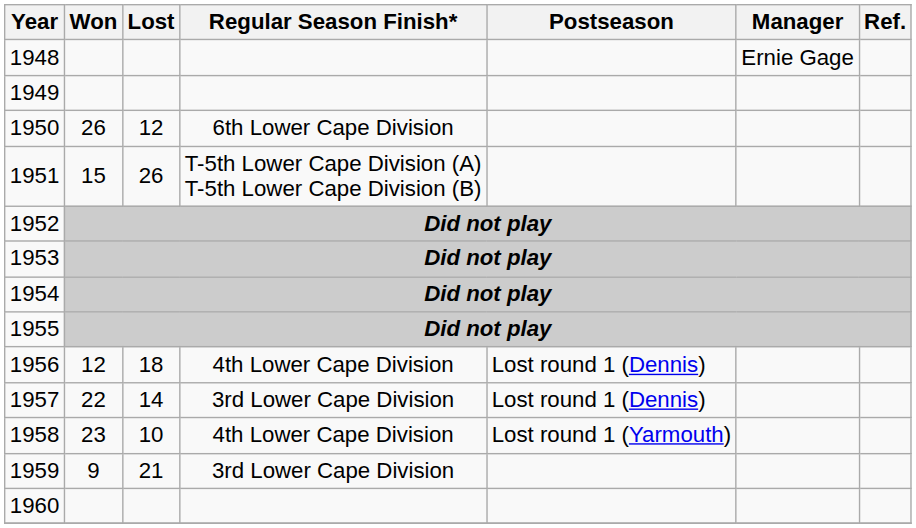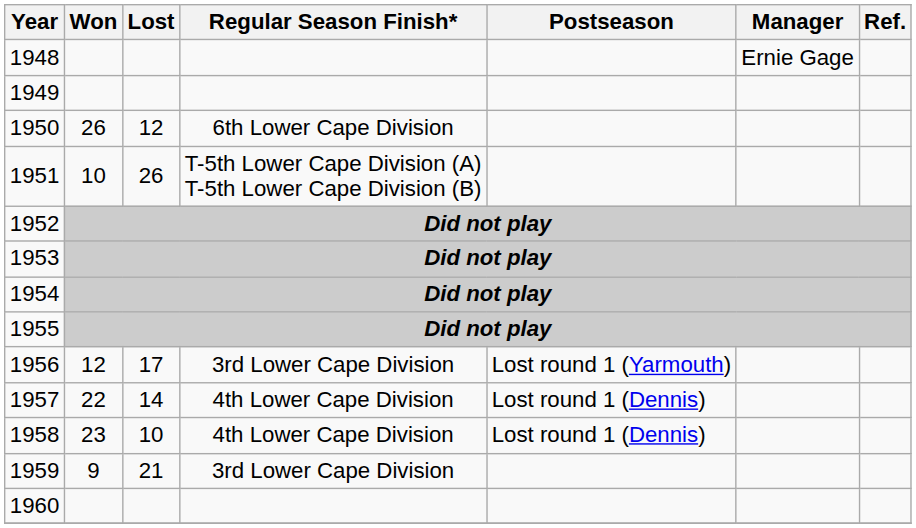(93, 175) 15 -> (93, 175) 10
(151, 364) 18 -> (151, 364) 17
(333, 364) 4th Lower Cape Division -> (333, 364) 3rd Lower Cape Division
(599, 364) Lost round 1 (Dennis) -> (611, 364) Lost round 1 (Yarmouth)
(333, 399) 3rd Lower Cape Division -> (333, 399) 4th Lower Cape Division
(611, 435) Lost round 1 (Yarmouth) -> (599, 435) Lost round 1 (Dennis)
